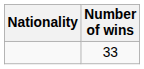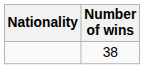(110, 52) 33 -> (110, 52) 38
